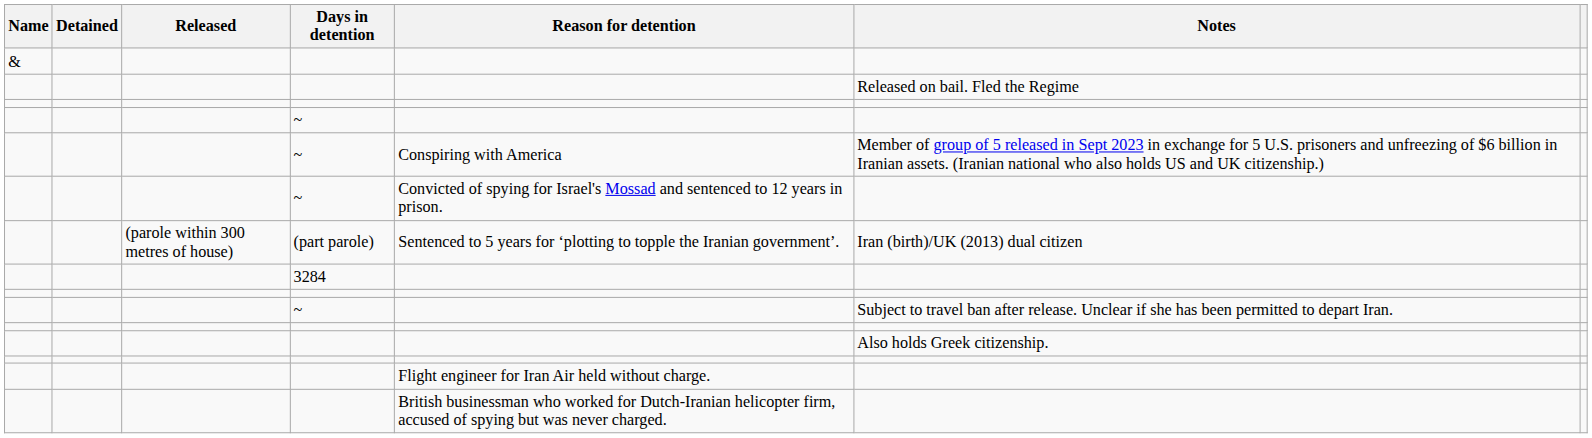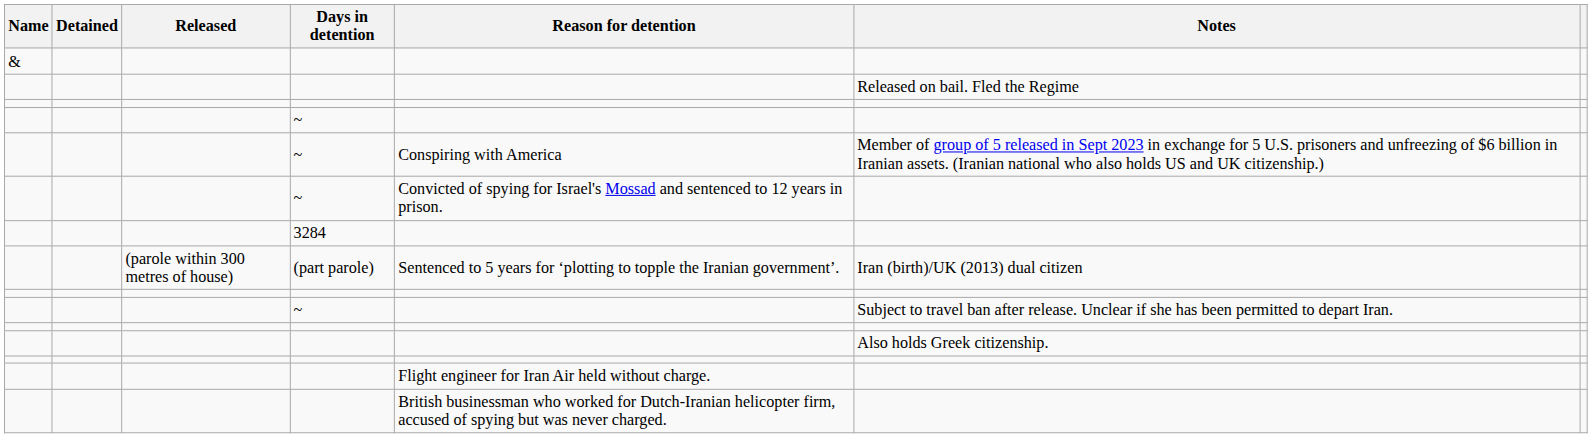rows swapped: (28, 242) <-> (28, 277)
